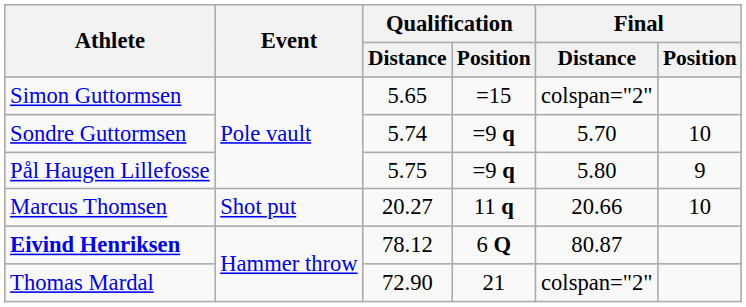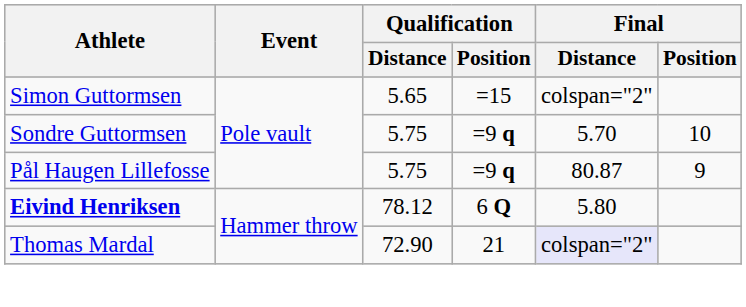(407, 133) 5.74 -> (407, 133) 5.75
(597, 170) 5.80 -> (597, 170) 80.87
- row: (89, 207)
(597, 245) 80.87 -> (597, 207) 5.80
(597, 282) no background -> (597, 245) lavender background
